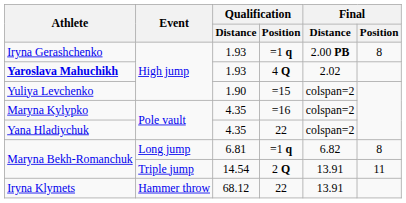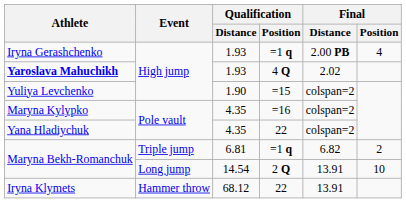(379, 52) 8 -> (379, 52) 4
(164, 149) Long jump -> (166, 149) Triple jump
(379, 149) 8 -> (379, 149) 2
(166, 169) Triple jump -> (164, 169) Long jump
(379, 169) 11 -> (379, 169) 10
